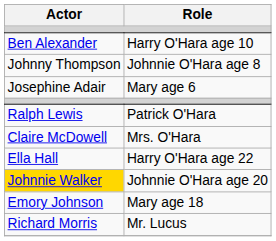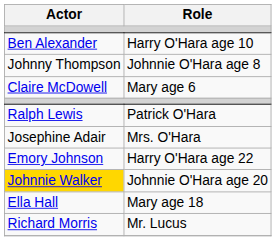(57, 87) Josephine Adair -> (57, 87) Claire McDowell
(57, 137) Claire McDowell -> (57, 137) Josephine Adair
(33, 159) Ella Hall -> (55, 159) Emory Johnson
(55, 202) Emory Johnson -> (33, 202) Ella Hall
